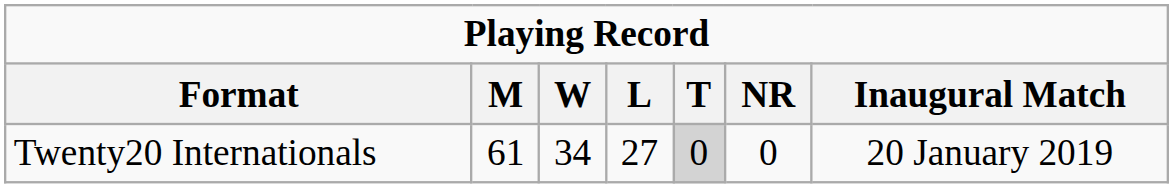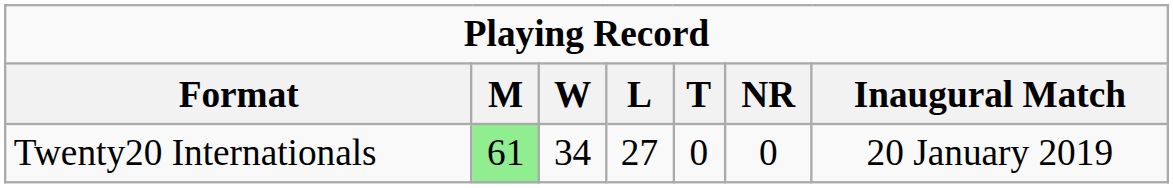(506, 152) no background -> (506, 152) lightgreen background
(699, 152) lightgrey background -> (699, 152) no background
